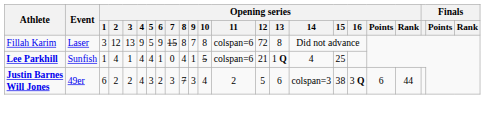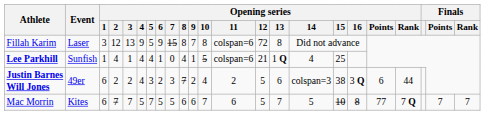(193, 81) 3 -> (193, 81) 2
+ row: (30, 102)
